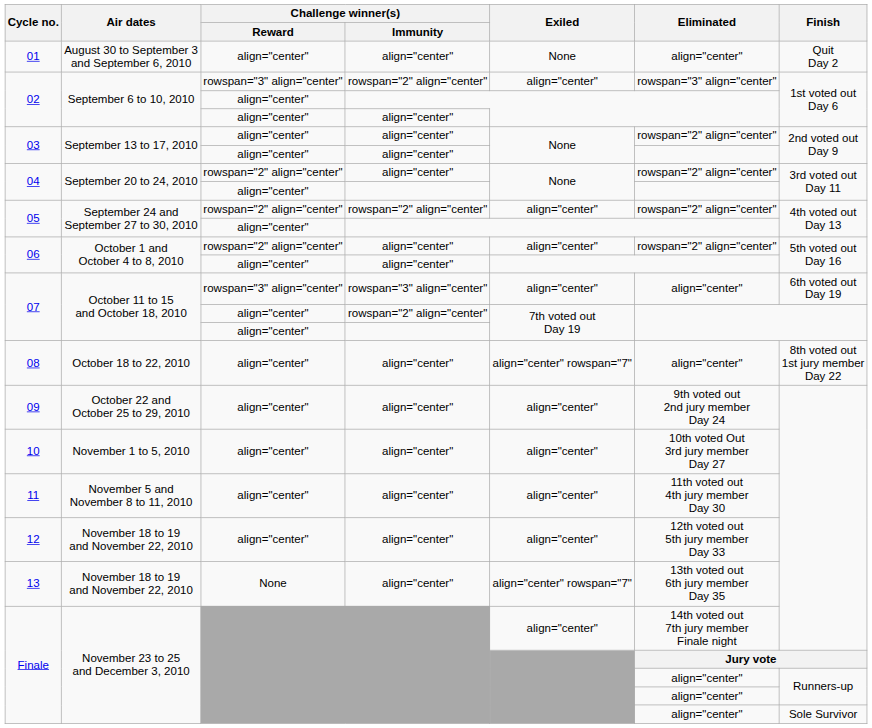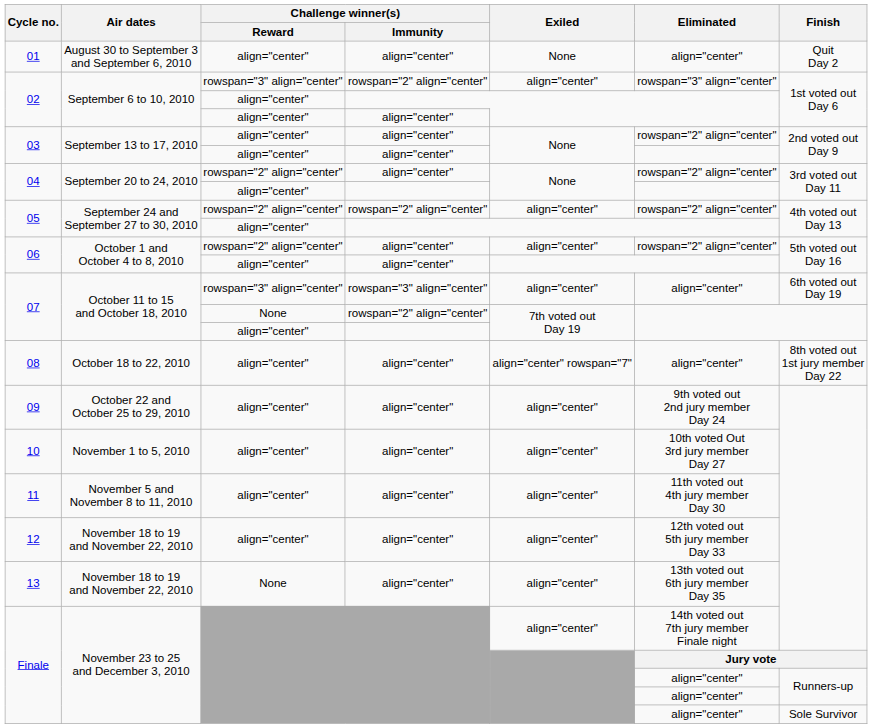(273, 313) align="center" -> (273, 313) None
(562, 584) align="center" rowspan="7" -> (562, 584) align="center"
